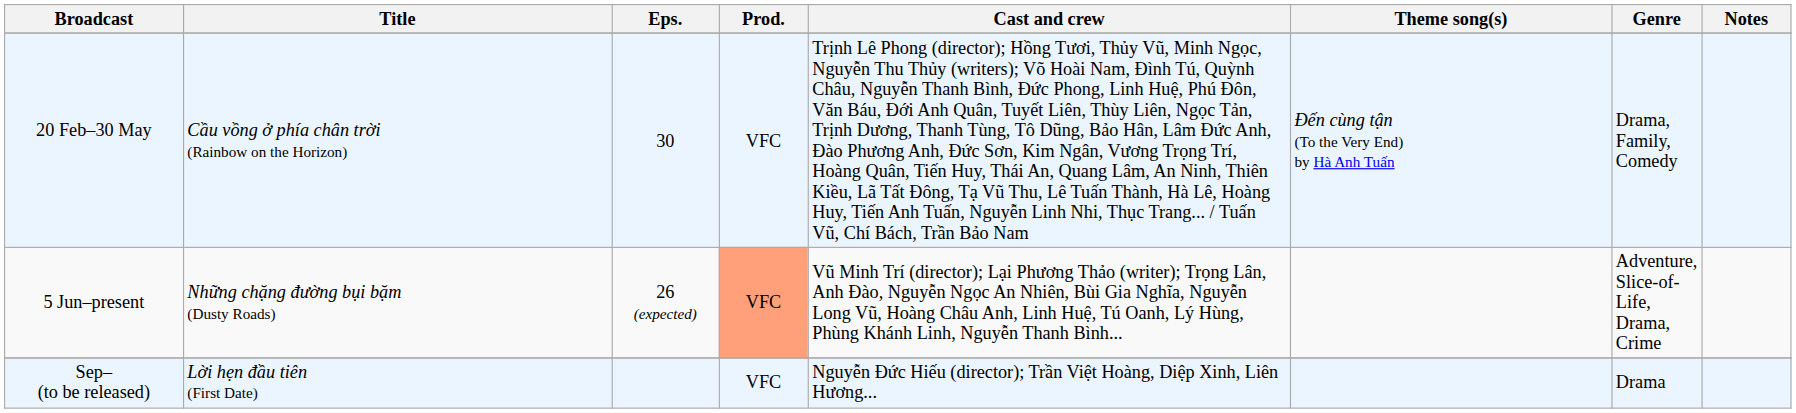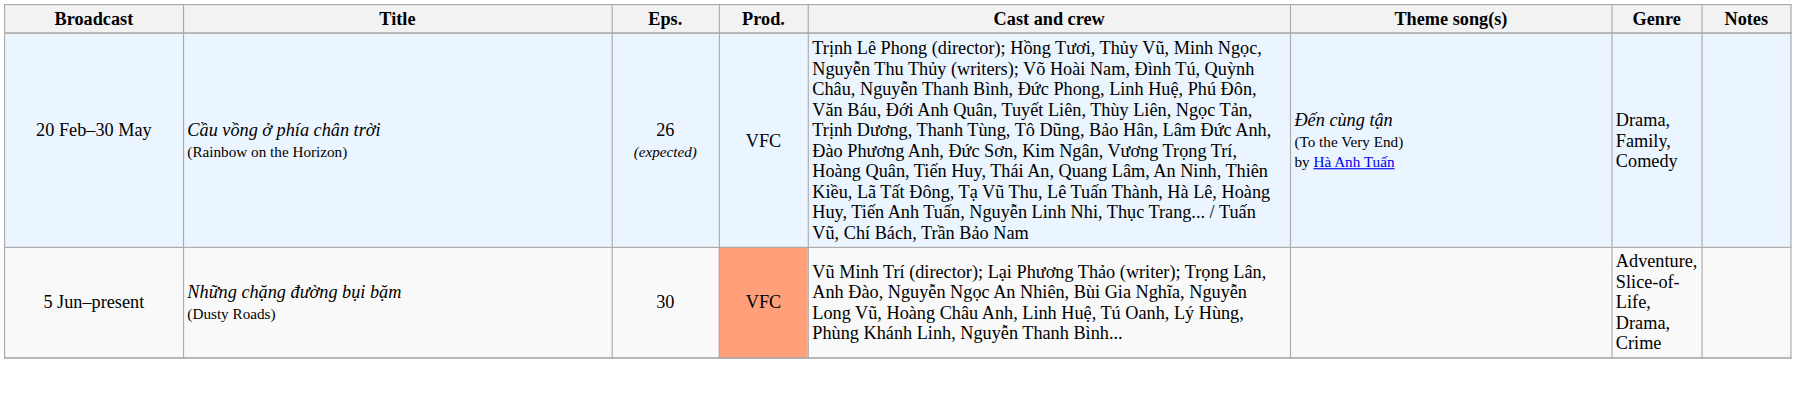(665, 140) 30 -> (665, 140) 26 (expected)
(665, 302) 26 (expected) -> (665, 302) 30
- row: (94, 382)
